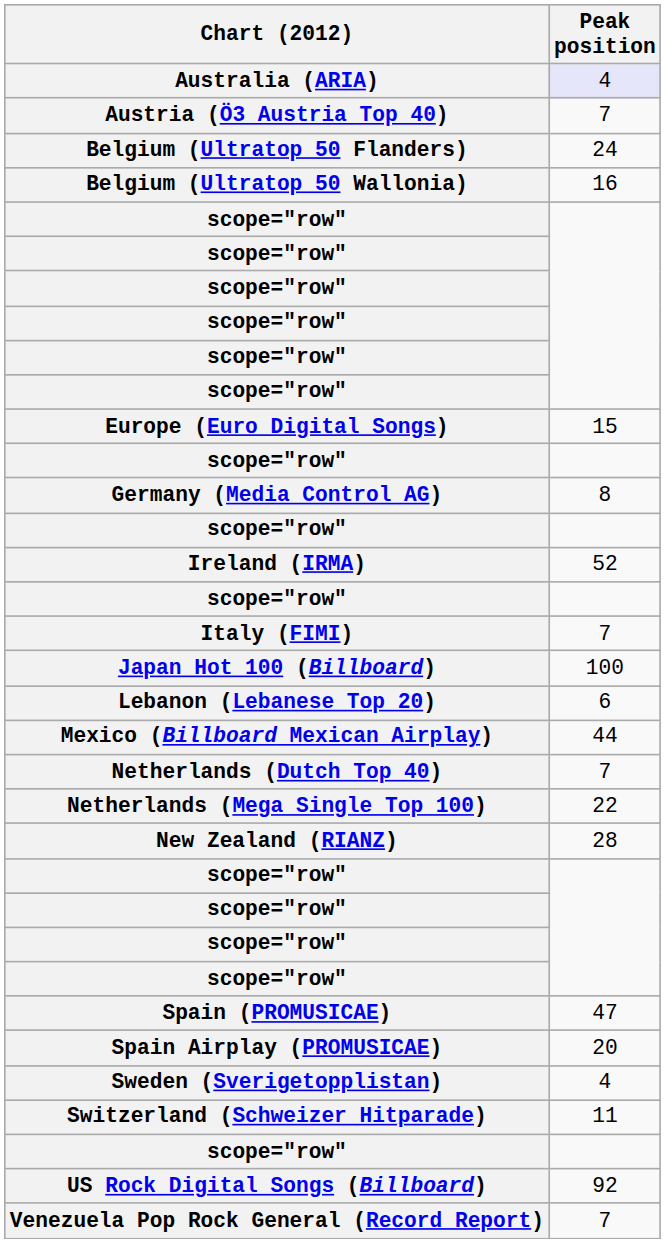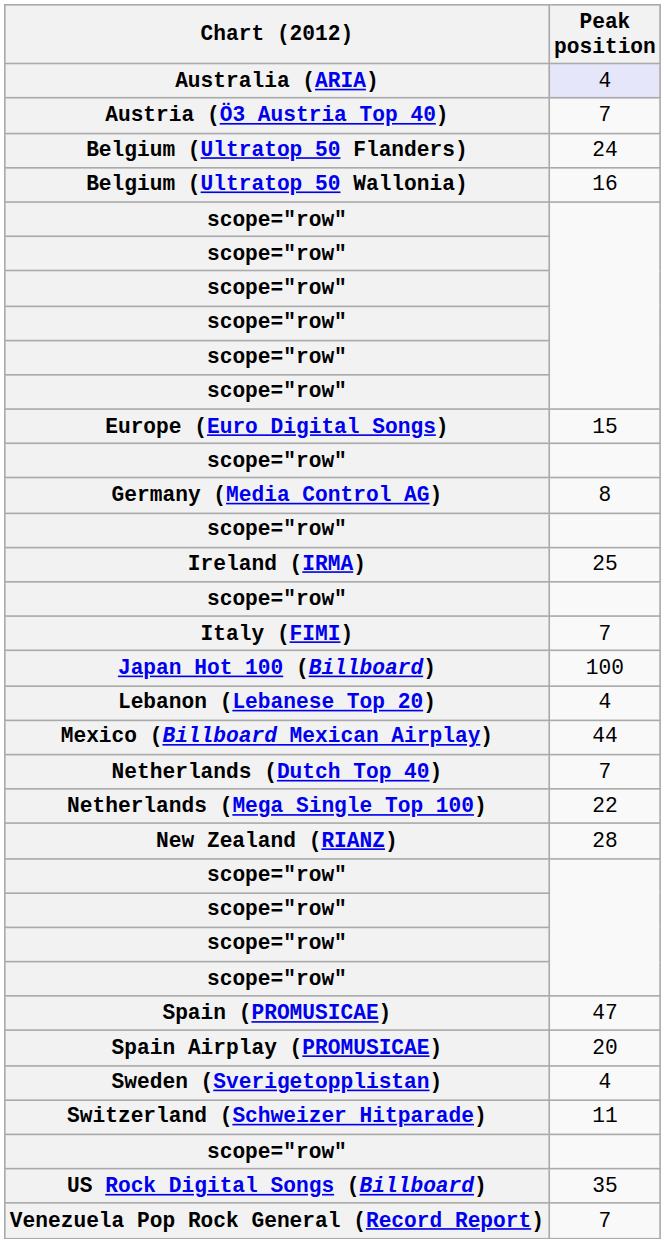(605, 565) 52 -> (605, 565) 25
(605, 703) 6 -> (605, 703) 4
(605, 1186) 92 -> (605, 1186) 35
